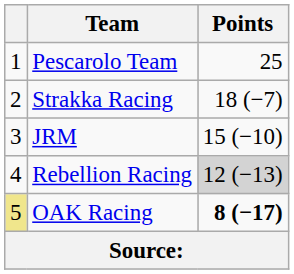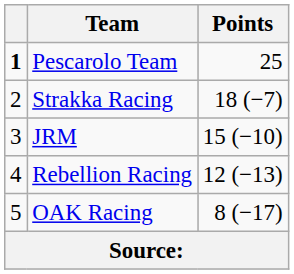(16, 61) normal -> (16, 61) bold
(243, 174) lightgrey background -> (243, 174) no background
(16, 212) khaki background -> (16, 212) no background
(248, 212) bold -> (248, 212) normal
